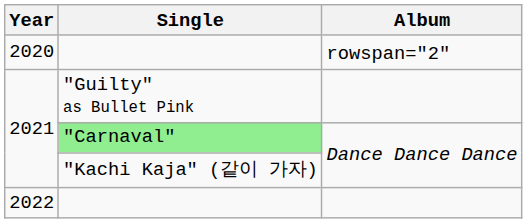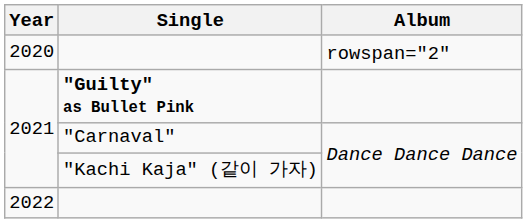(129, 95) normal -> (129, 96) bold
(119, 137) lightgreen background -> (119, 137) no background
